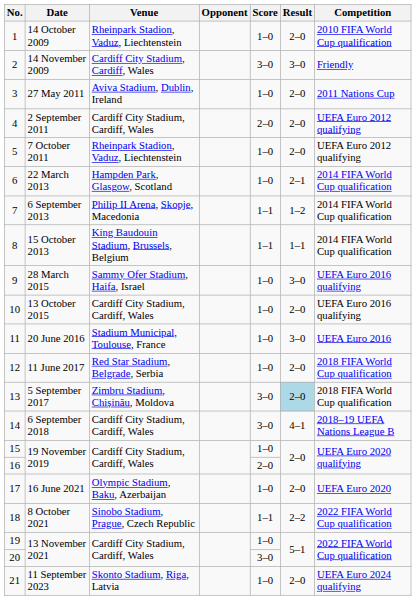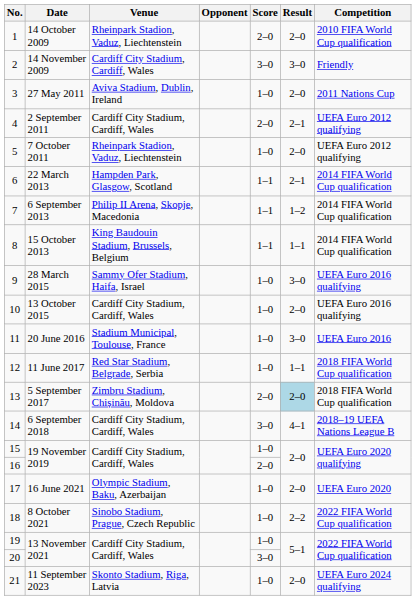(265, 36) 1–0 -> (265, 36) 2–0
(297, 123) 2–0 -> (297, 123) 2–1
(265, 181) 1–0 -> (265, 181) 1–1
(297, 367) 2–0 -> (297, 367) 1–1
(265, 396) 3–0 -> (265, 396) 2–0
(265, 518) 1–1 -> (265, 518) 1–0
